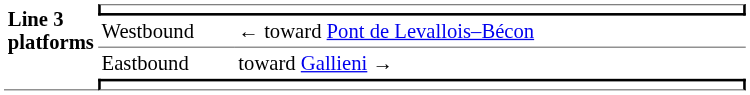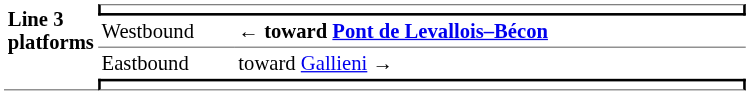(386, 30) normal -> (393, 30) bold
